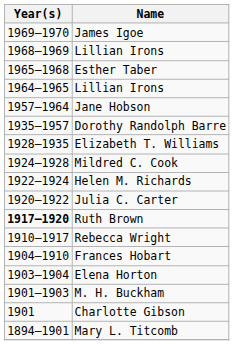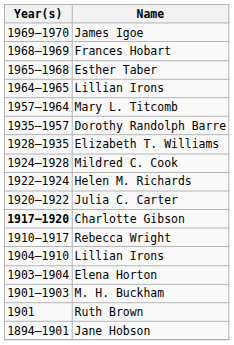(119, 51) Lillian Irons -> (123, 51) Frances Hobart
(112, 107) Jane Hobson -> (126, 107) Mary L. Titcomb
(109, 219) Ruth Brown -> (130, 219) Charlotte Gibson
(123, 256) Frances Hobart -> (119, 256) Lillian Irons
(130, 312) Charlotte Gibson -> (109, 312) Ruth Brown
(126, 331) Mary L. Titcomb -> (112, 331) Jane Hobson
